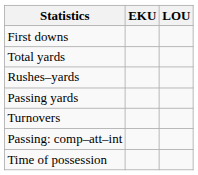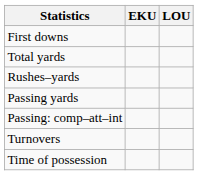rows swapped: (65, 139) <-> (34, 118)
